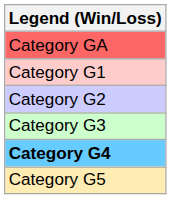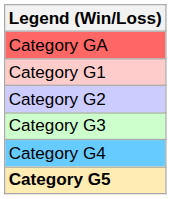(60, 153) bold -> (57, 153) normal
(57, 180) normal -> (60, 180) bold
